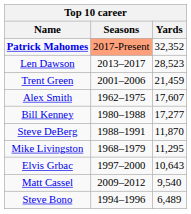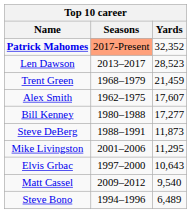(121, 81) 2001–2006 -> (121, 81) 1968–1979
(169, 132) 11,870 -> (169, 132) 11,873
(121, 149) 1968–1979 -> (121, 149) 2001–2006
